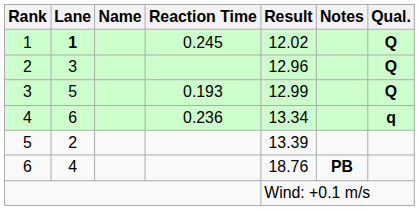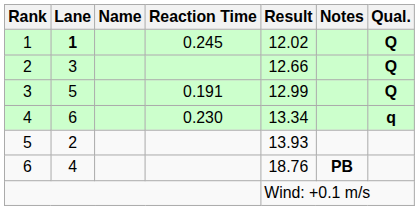(288, 67) 12.96 -> (288, 67) 12.66
(203, 92) 0.193 -> (203, 92) 0.191
(203, 117) 0.236 -> (203, 117) 0.230
(288, 142) 13.39 -> (288, 142) 13.93
